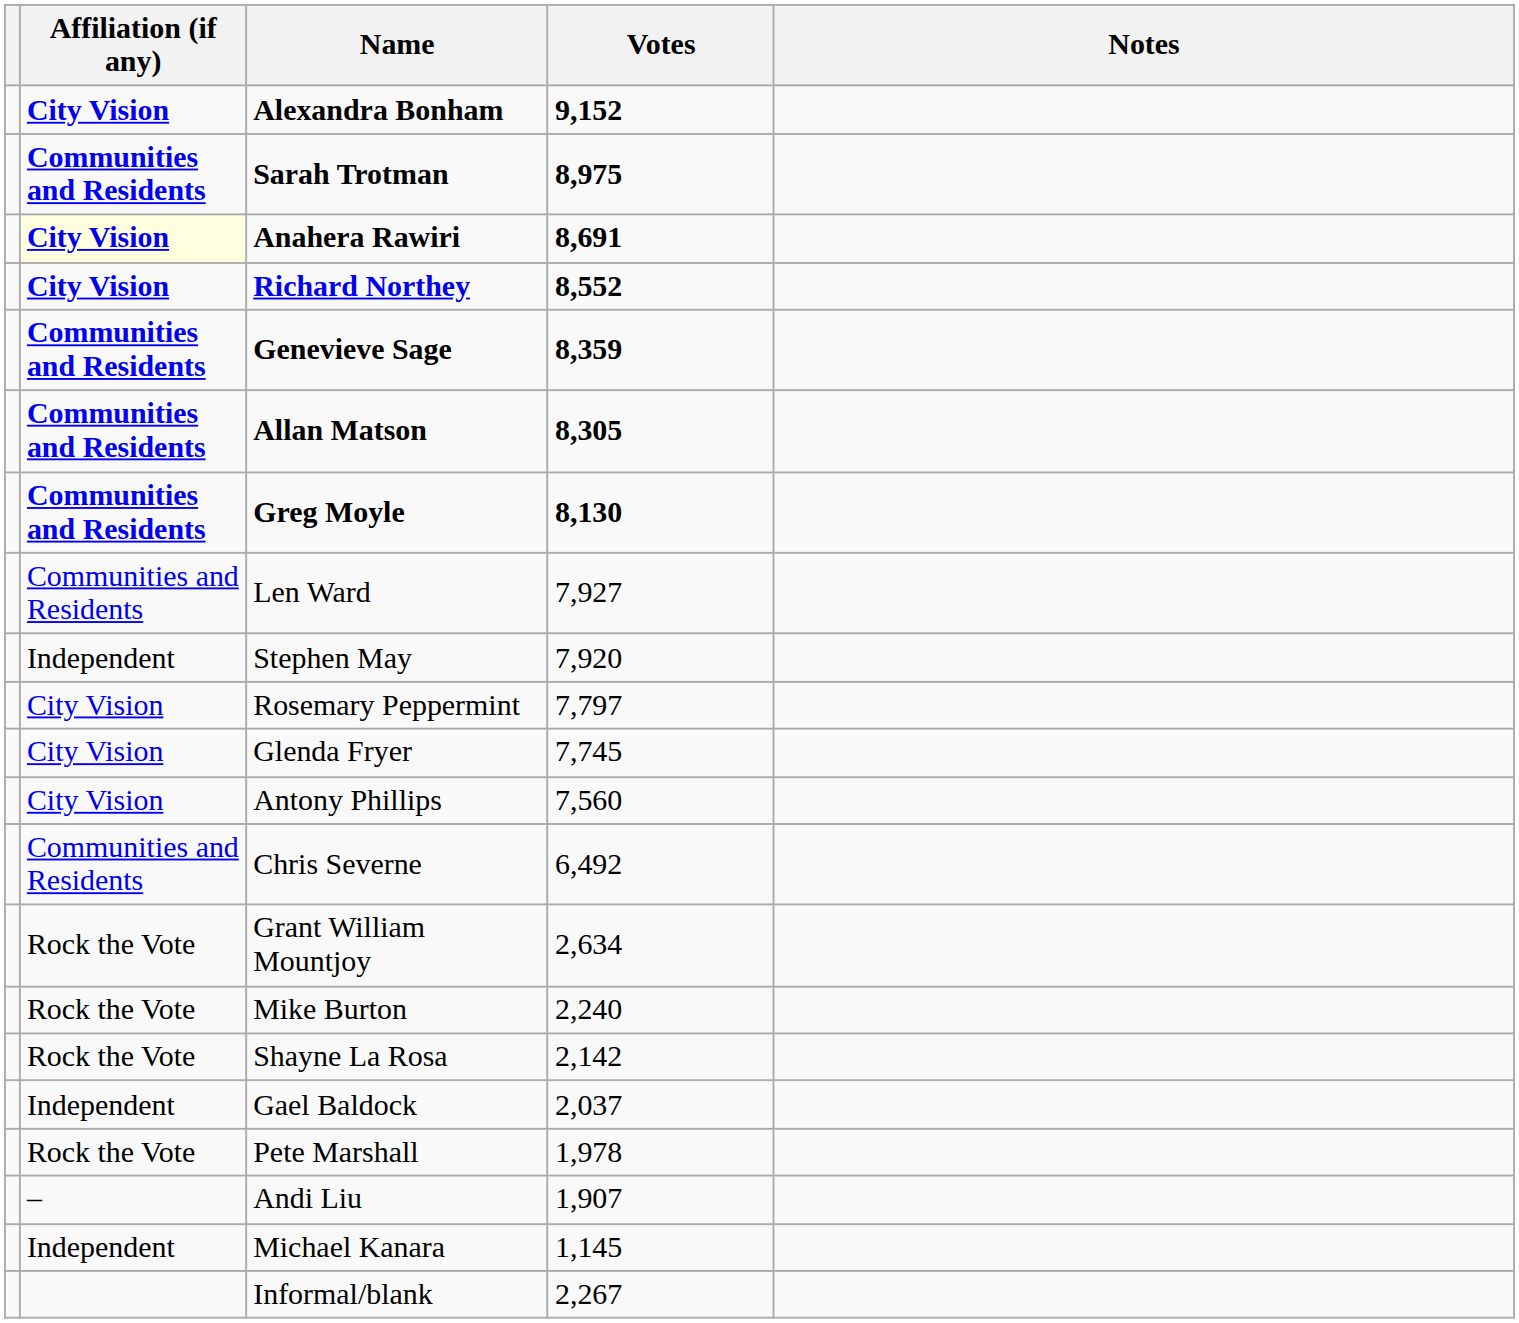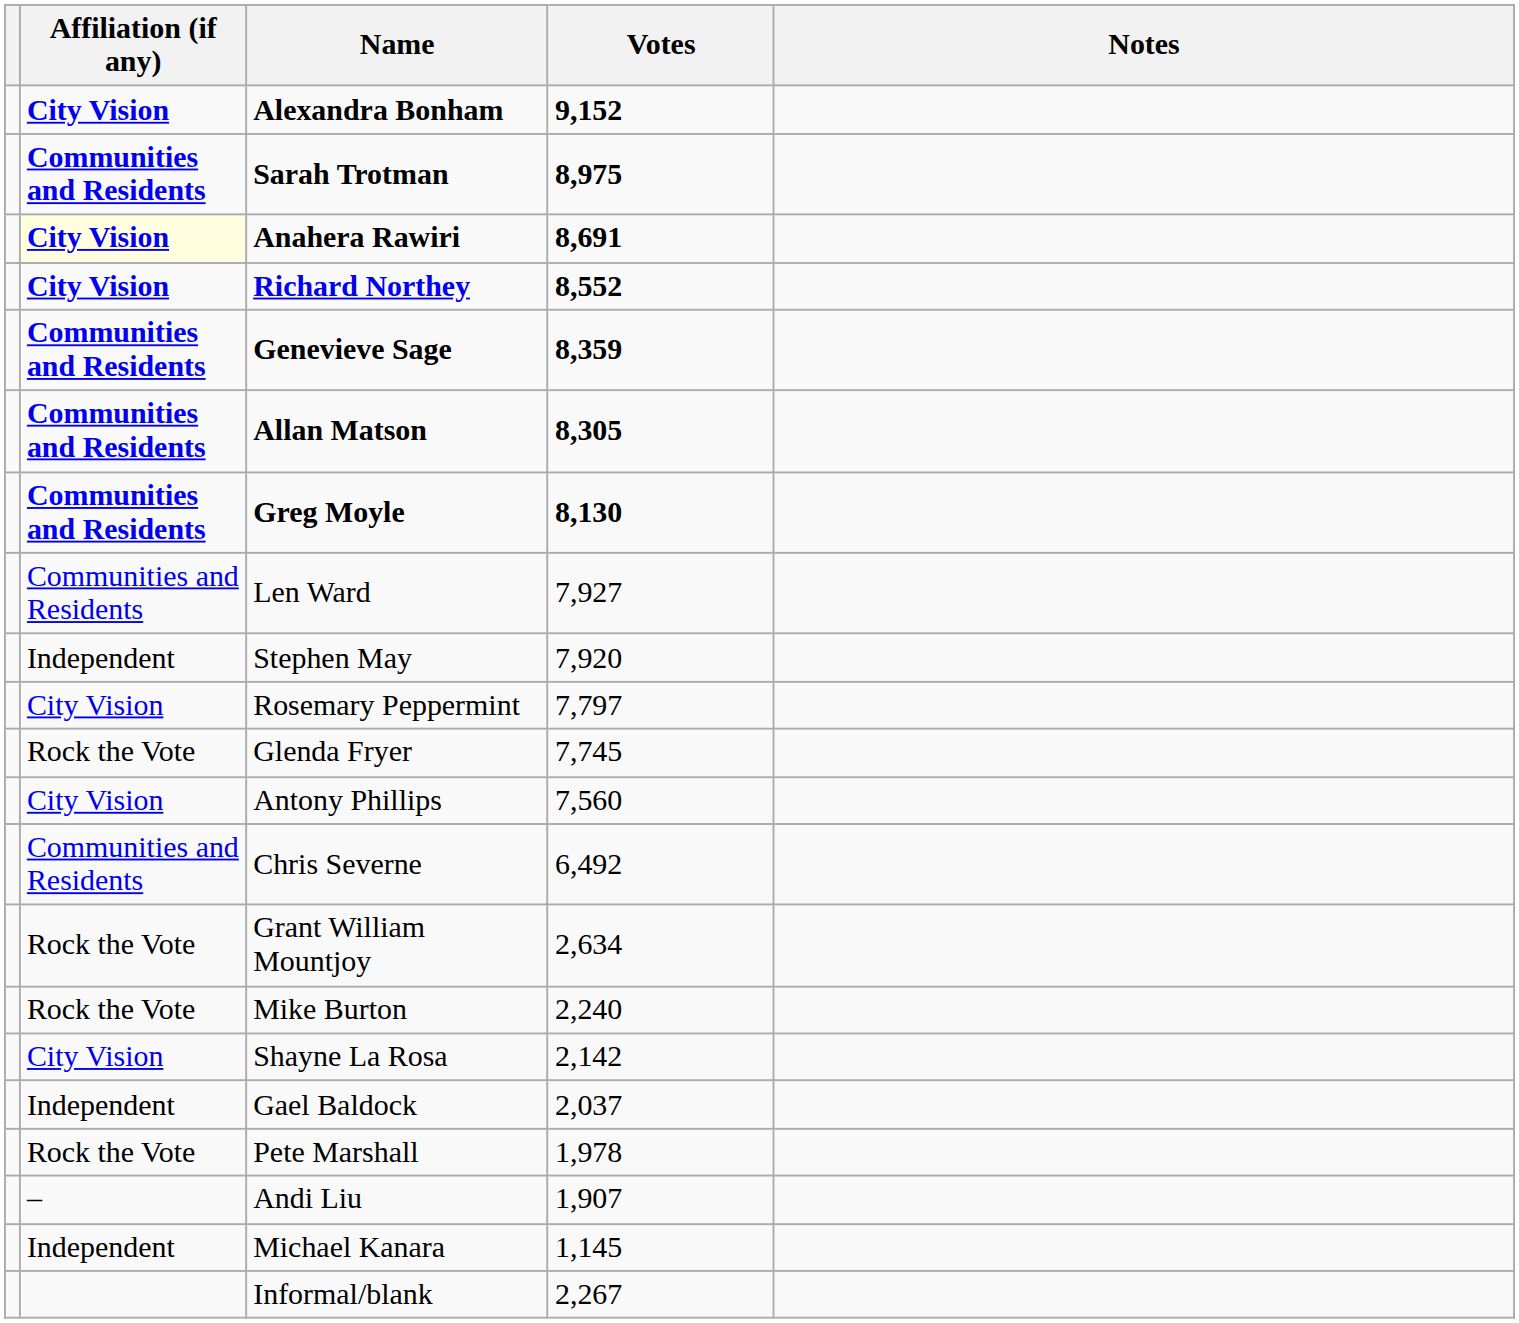(95, 752) City Vision -> (111, 752) Rock the Vote
(111, 1056) Rock the Vote -> (95, 1056) City Vision
